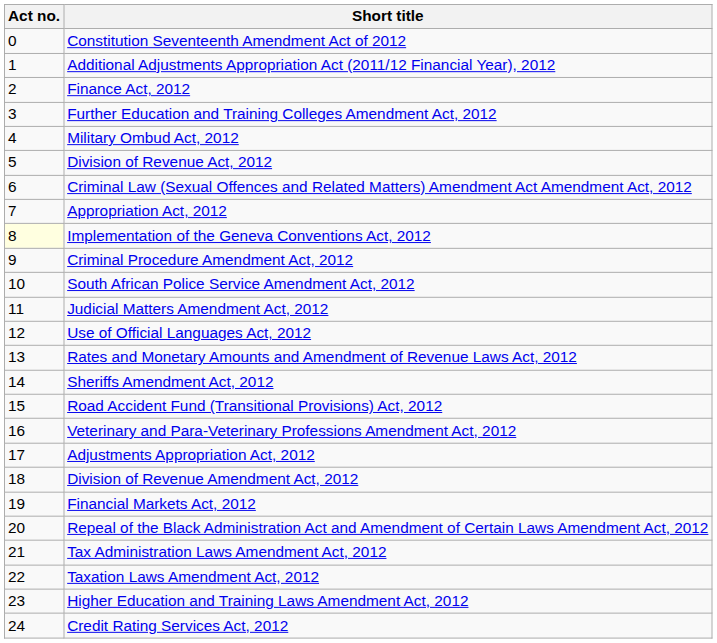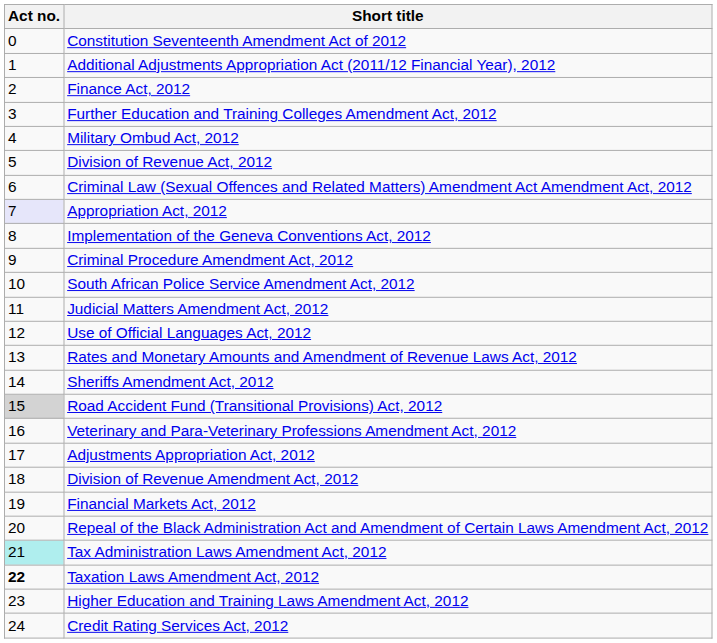(12, 211) no background -> (12, 211) lavender background
(12, 235) lightyellow background -> (12, 235) no background
(17, 406) no background -> (17, 406) lightgrey background
(17, 552) no background -> (17, 552) paleturquoise background
(17, 576) normal -> (17, 576) bold
